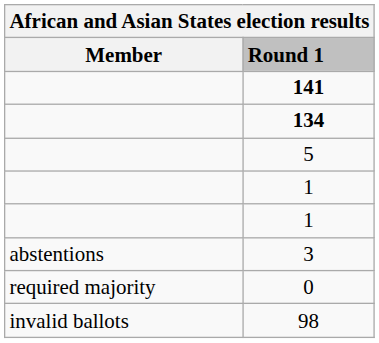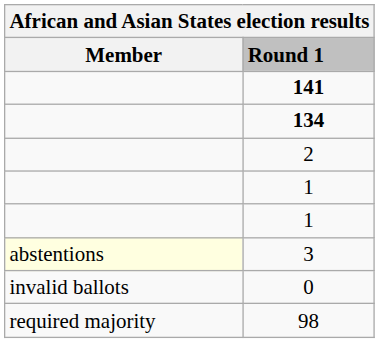(309, 154) 5 -> (309, 154) 2
(57, 253) no background -> (57, 253) lightyellow background
(83, 287) required majority -> (69, 287) invalid ballots
(69, 320) invalid ballots -> (83, 320) required majority
